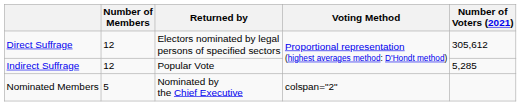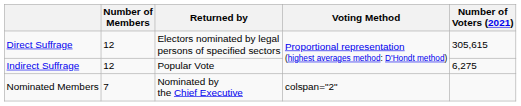(470, 44) 305,612 -> (470, 44) 305,615
(464, 66) 5,285 -> (464, 66) 6,275
(106, 87) 5 -> (106, 87) 7
